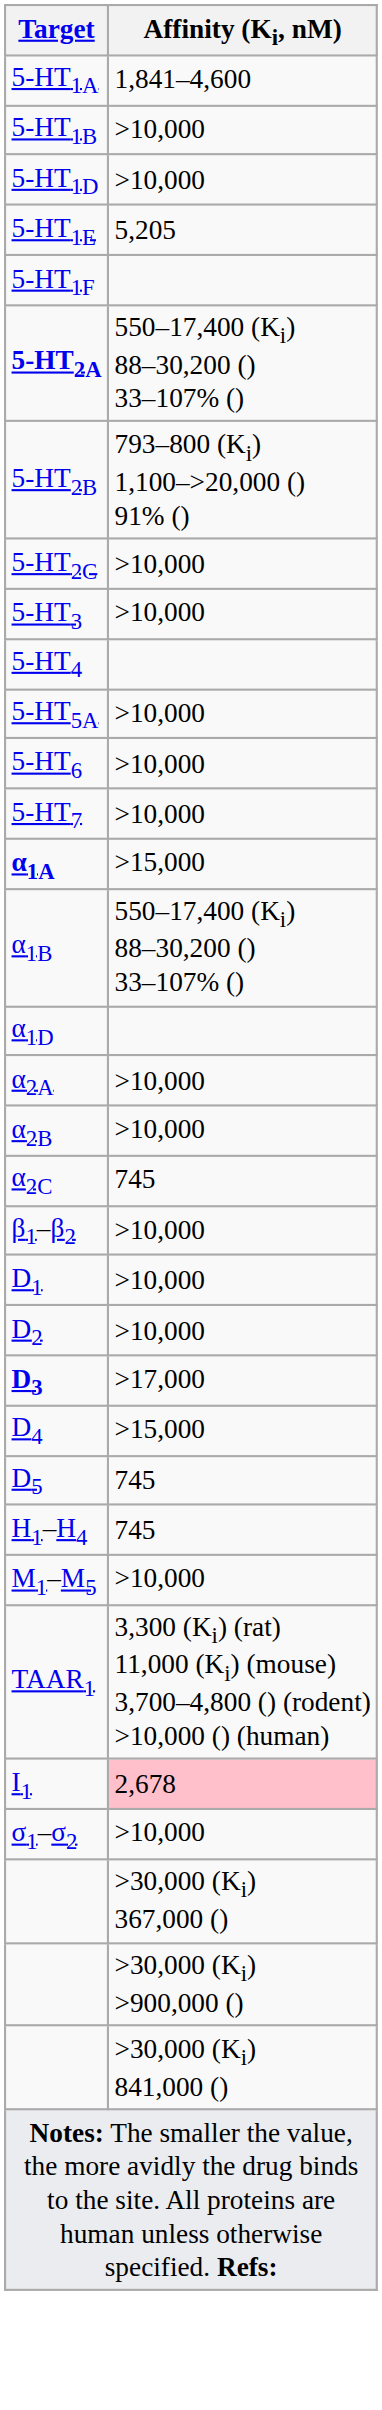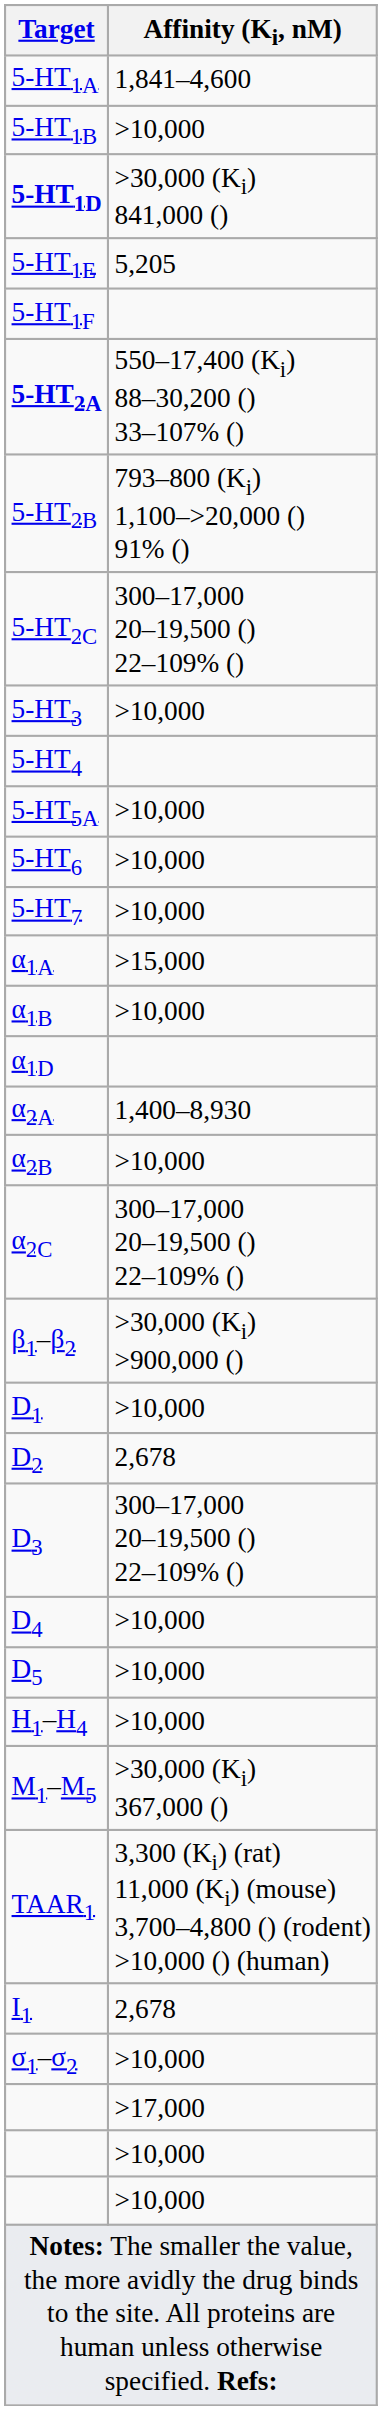(55, 180) normal -> (57, 197) bold
(160, 179) >10,000 -> (185, 196) >30,000 (Ki) 841,000 ()
(160, 563) >10,000 -> (185, 628) 300–17,000 20–19,500 () 22–109% ()
(33, 864) bold -> (33, 961) normal
(205, 946) 550–17,400 (Ki) 88–30,200 () 33–107% () -> (160, 1010) >10,000
(160, 1080) >10,000 -> (183, 1110) 1,400–8,930
(135, 1179) 745 -> (185, 1242) 300–17,000 20–19,500 () 22–109% ()
(160, 1229) >10,000 -> (185, 1340) >30,000 (Ki) >900,000 ()
(160, 1329) >10,000 -> (145, 1457) 2,678
(27, 1380) bold -> (27, 1540) normal
(160, 1379) >17,000 -> (185, 1539) 300–17,000 20–19,500 () 22–109% ()
(160, 1429) >15,000 -> (160, 1621) >10,000
(135, 1479) 745 -> (160, 1671) >10,000
(135, 1529) 745 -> (160, 1721) >10,000
(160, 1579) >10,000 -> (185, 1787) >30,000 (Ki) 367,000 ()
(145, 1783) pink background -> (145, 2008) no background
(185, 1900) >30,000 (Ki) 367,000 () -> (160, 2106) >17,000
(185, 1983) >30,000 (Ki) >900,000 () -> (160, 2153) >10,000
(185, 2067) >30,000 (Ki) 841,000 () -> (160, 2200) >10,000
